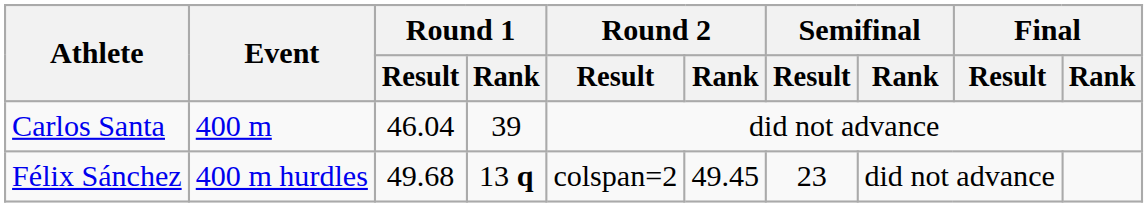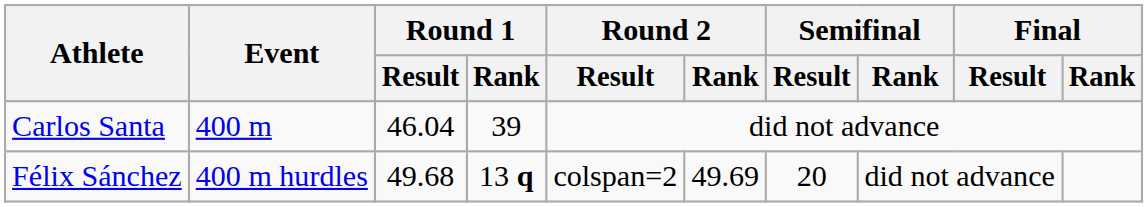(725, 175) 49.45 -> (725, 175) 49.69
(812, 175) 23 -> (812, 175) 20
